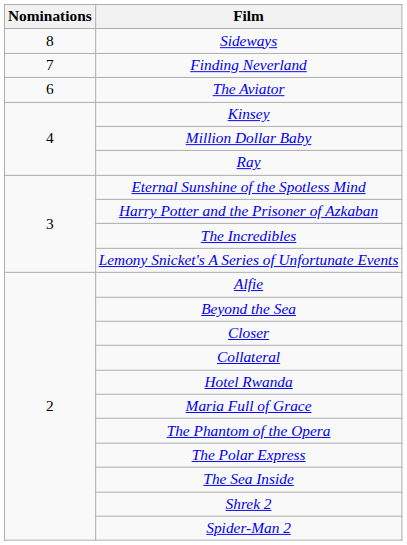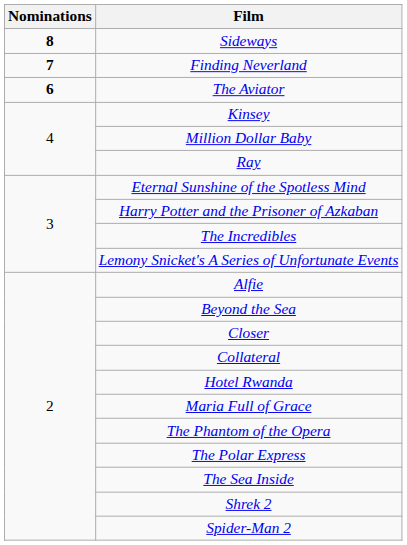(50, 41) normal -> (50, 41) bold
(50, 65) normal -> (50, 65) bold
(50, 89) normal -> (50, 89) bold
